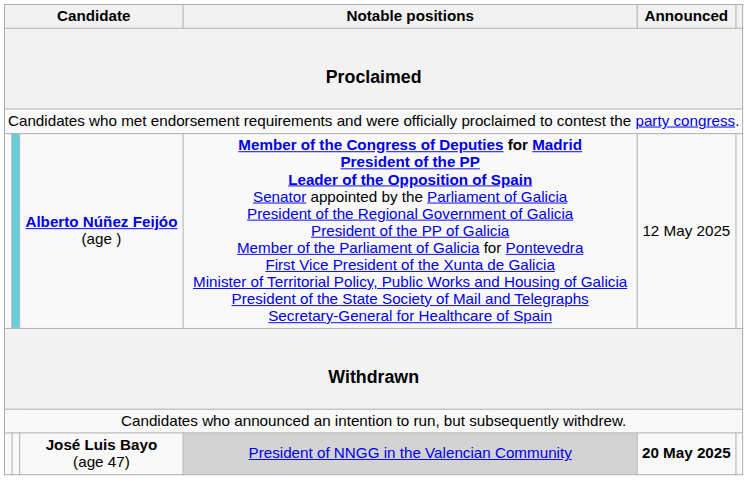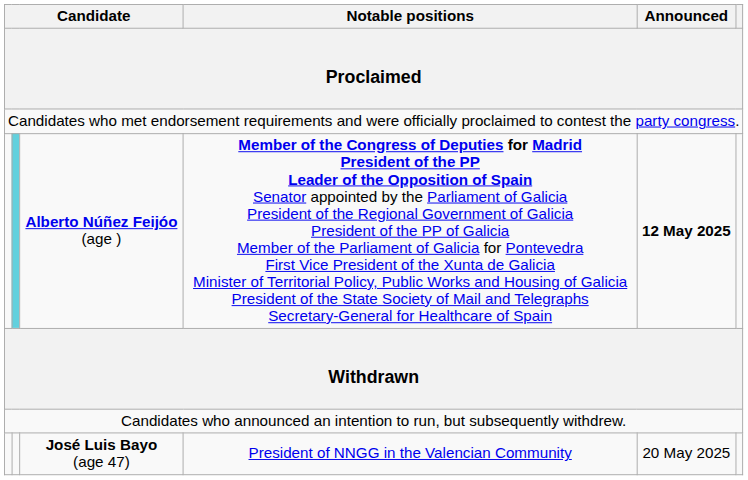(686, 230) normal -> (686, 230) bold
(410, 453) lightgrey background -> (410, 453) no background
(686, 453) bold -> (686, 453) normal
